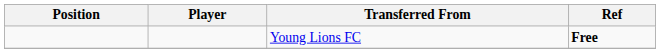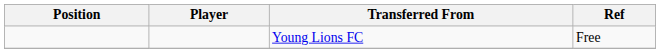(585, 37) bold -> (588, 37) normal
